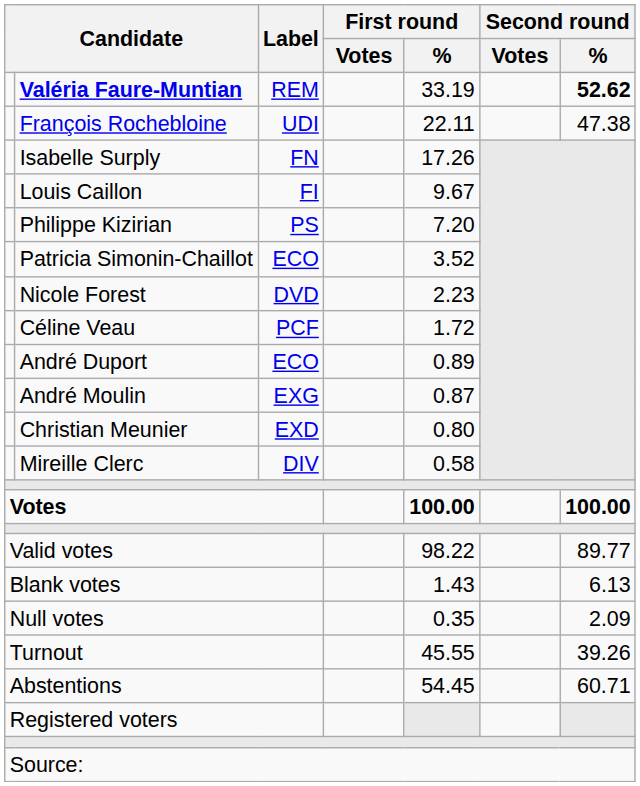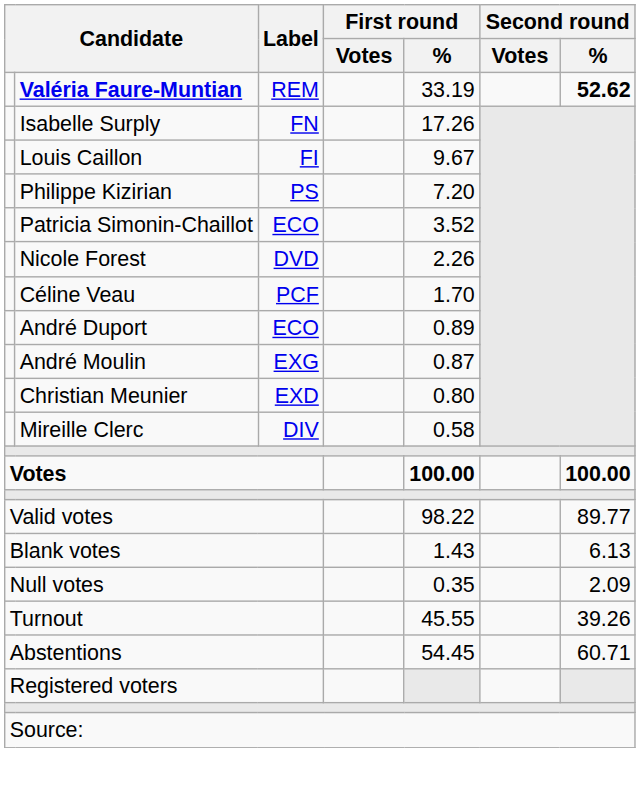- row: (123, 124)
(454, 293) 2.23 -> (454, 259) 2.26
(454, 327) 1.72 -> (454, 293) 1.70
